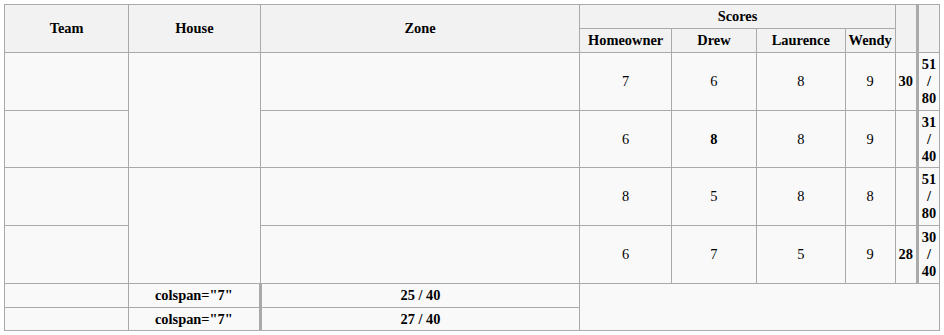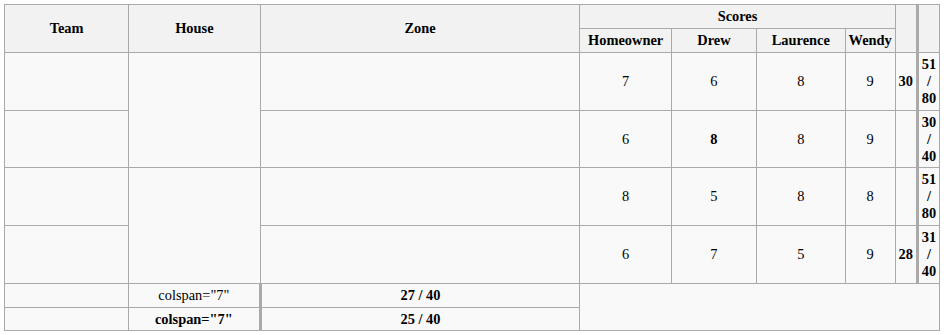(929, 139) 31 / 40 -> (929, 139) 30 / 40
(929, 254) 30 / 40 -> (929, 254) 31 / 40
(194, 295) bold -> (194, 295) normal
(420, 295) 25 / 40 -> (420, 295) 27 / 40
(420, 319) 27 / 40 -> (420, 319) 25 / 40
